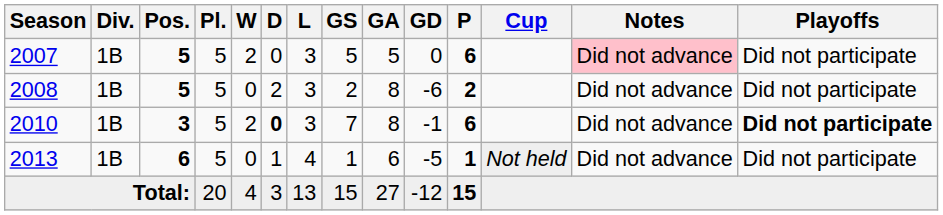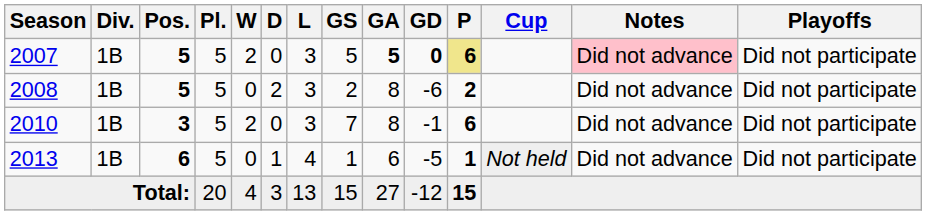(394, 55) normal -> (394, 55) bold
(436, 55) normal -> (436, 55) bold
(470, 55) no background -> (470, 55) khaki background
(276, 124) bold -> (276, 124) normal
(837, 124) bold -> (830, 124) normal
